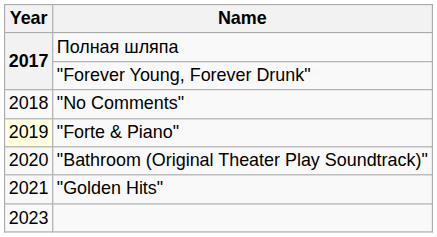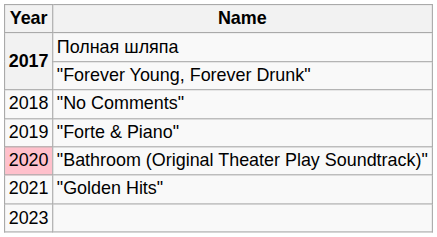(29, 132) lightyellow background -> (29, 132) no background
(29, 160) no background -> (29, 160) pink background
